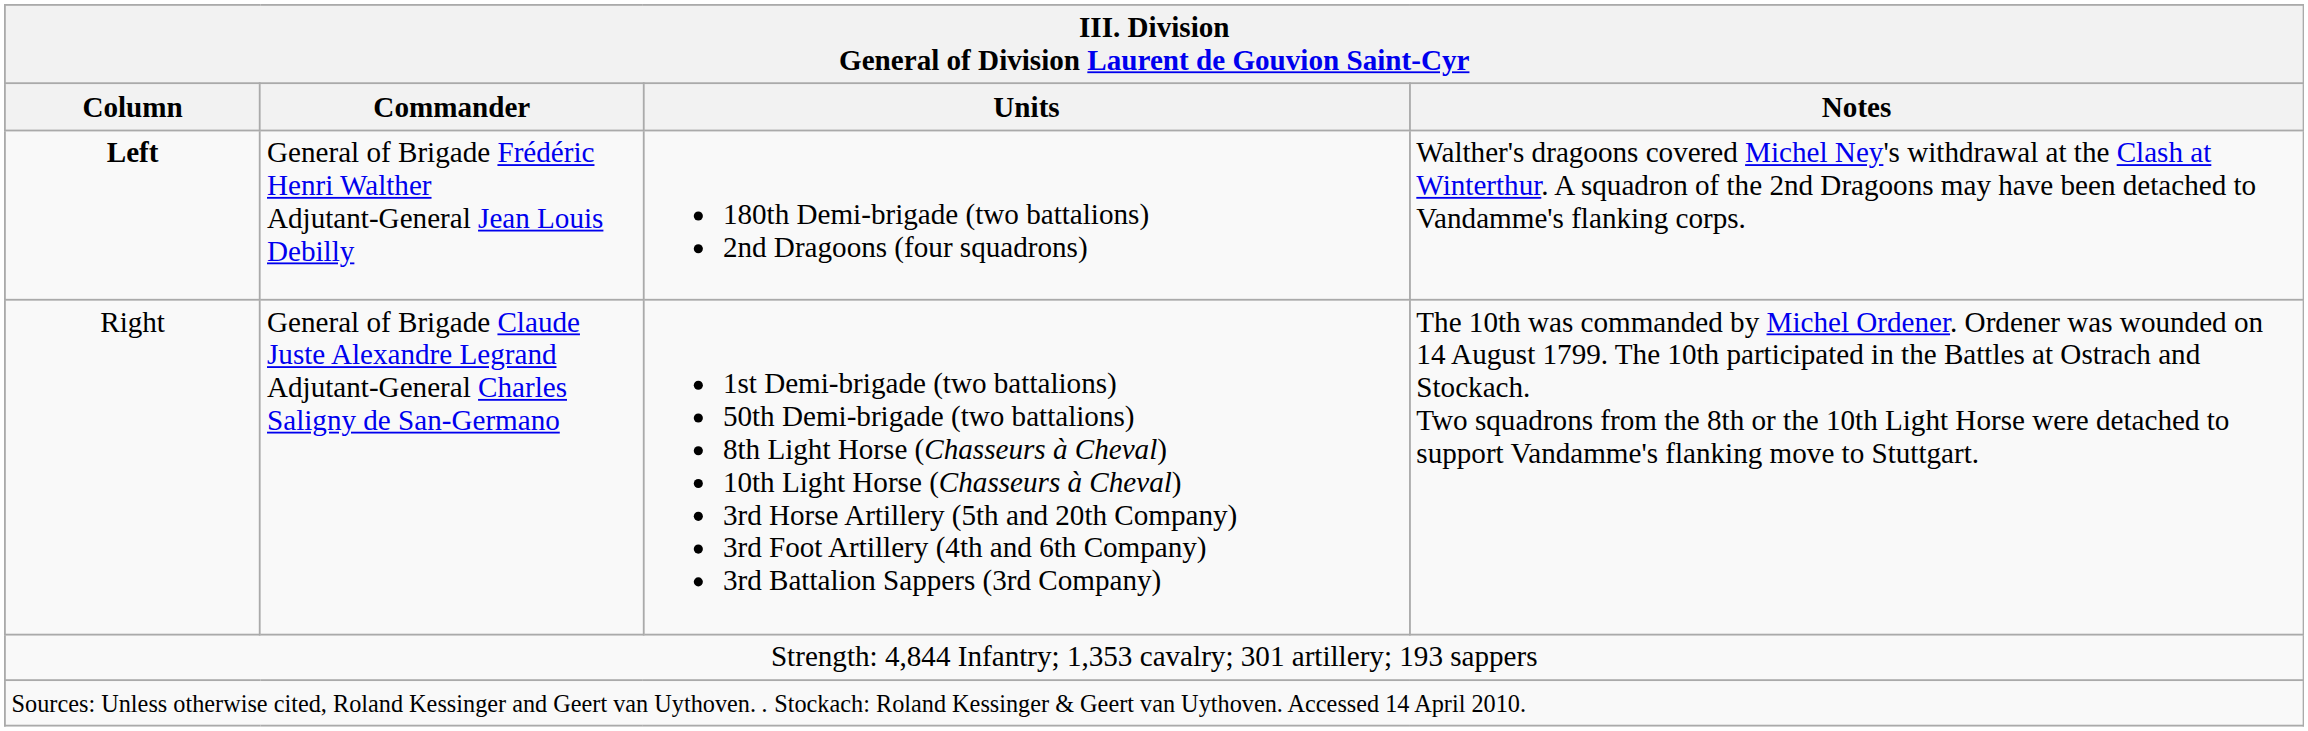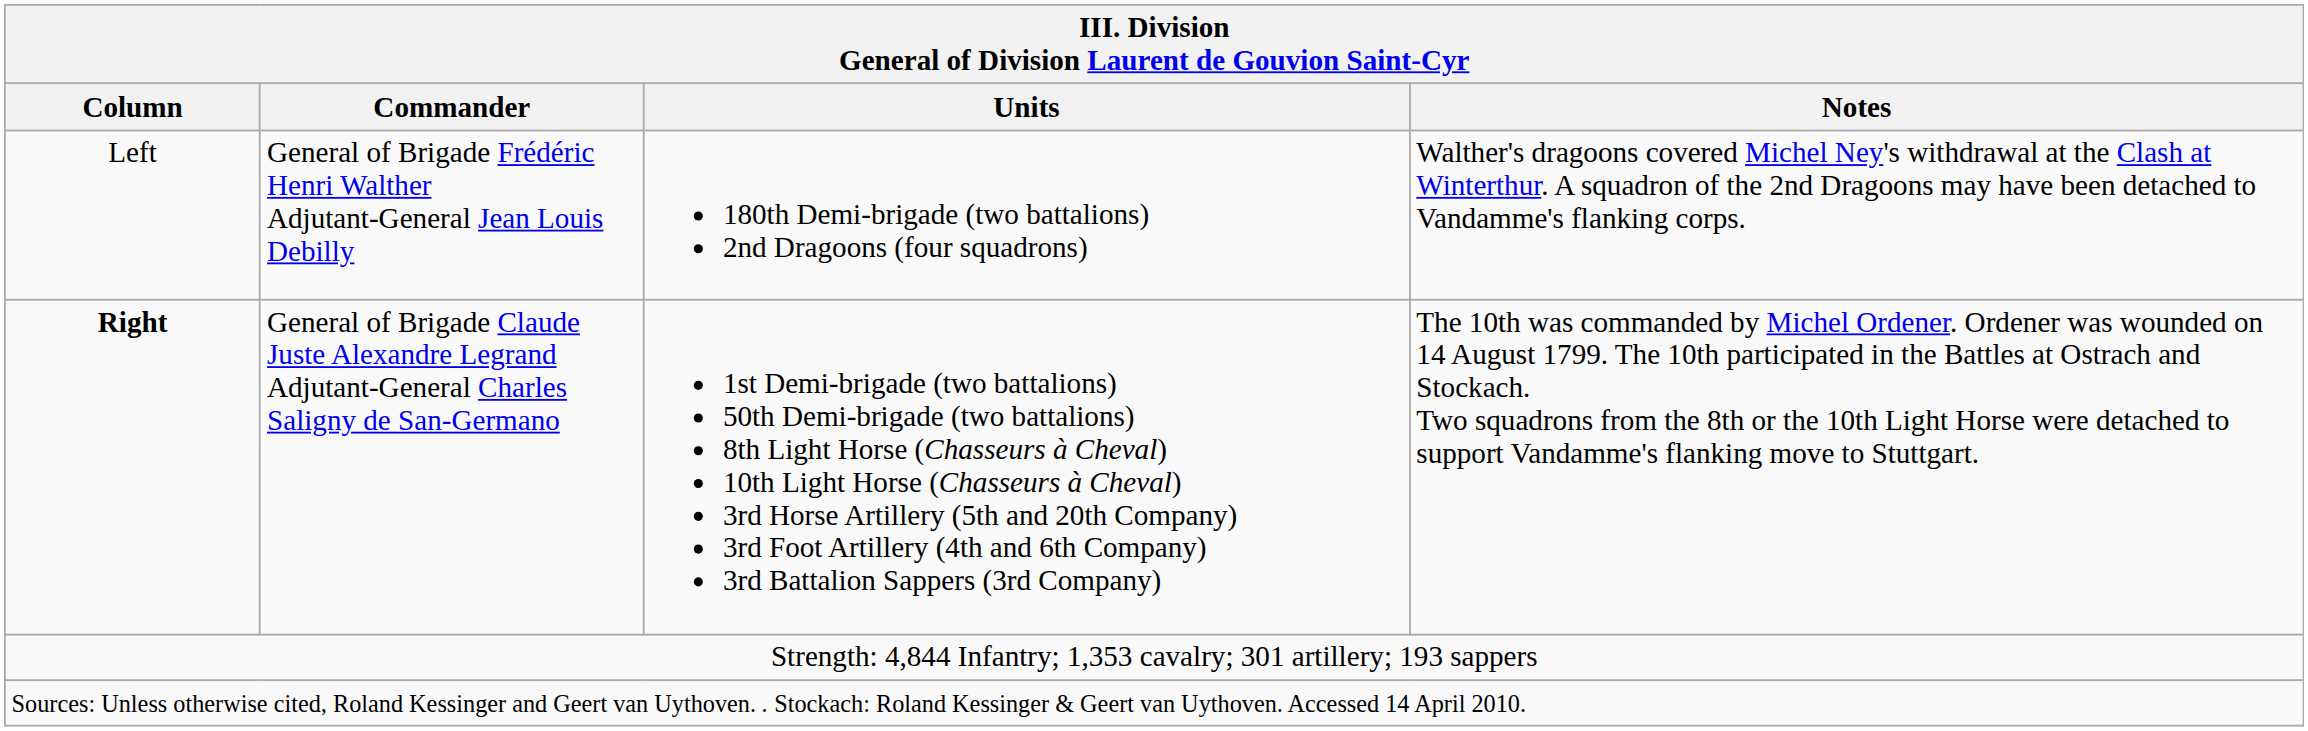(133, 152) bold -> (133, 152) normal
(133, 322) normal -> (133, 322) bold
